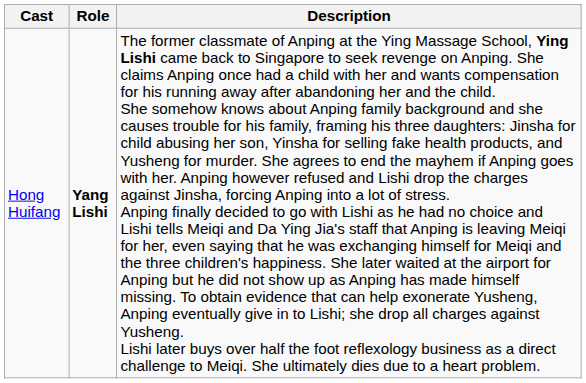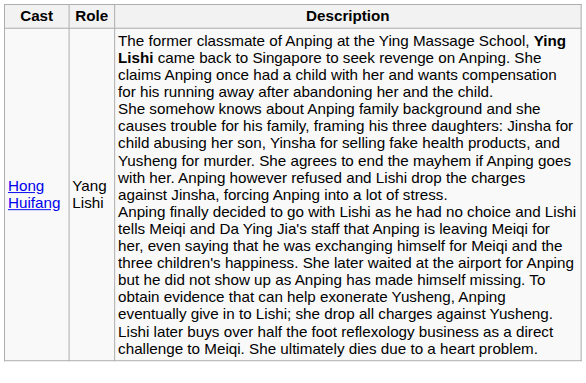(90, 203) bold -> (90, 194) normal
